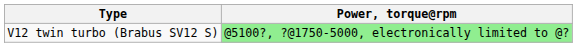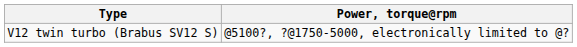(397, 33) lightgreen background -> (397, 33) no background
